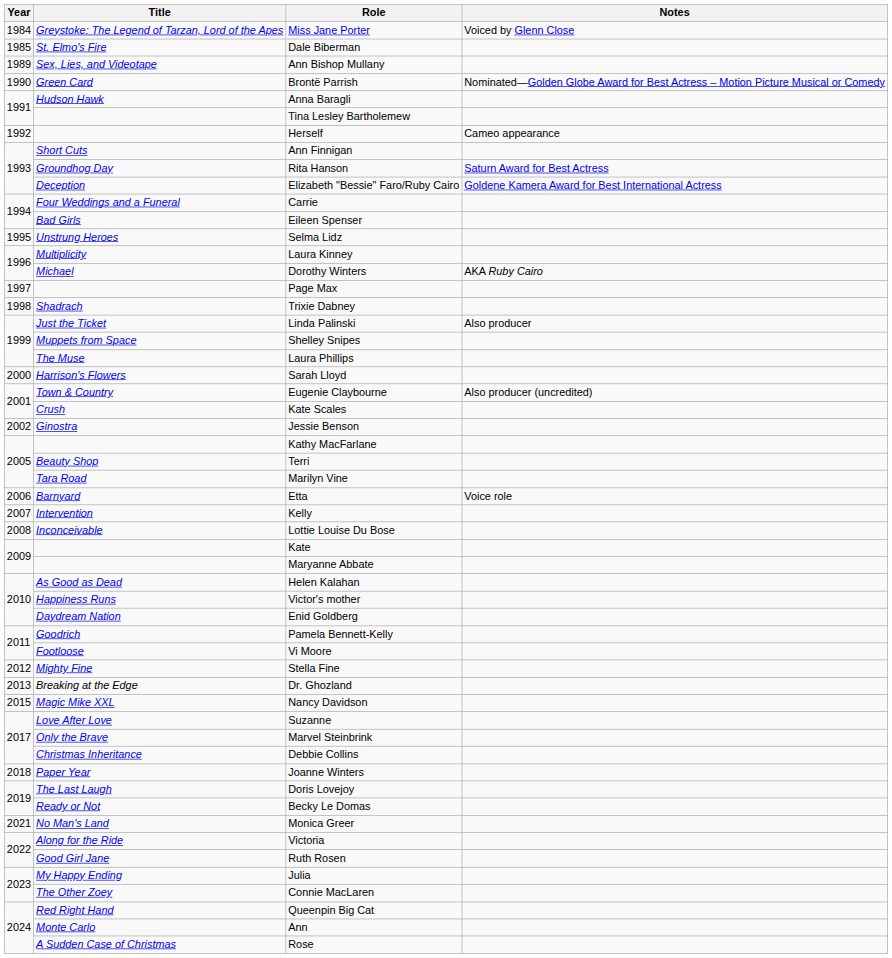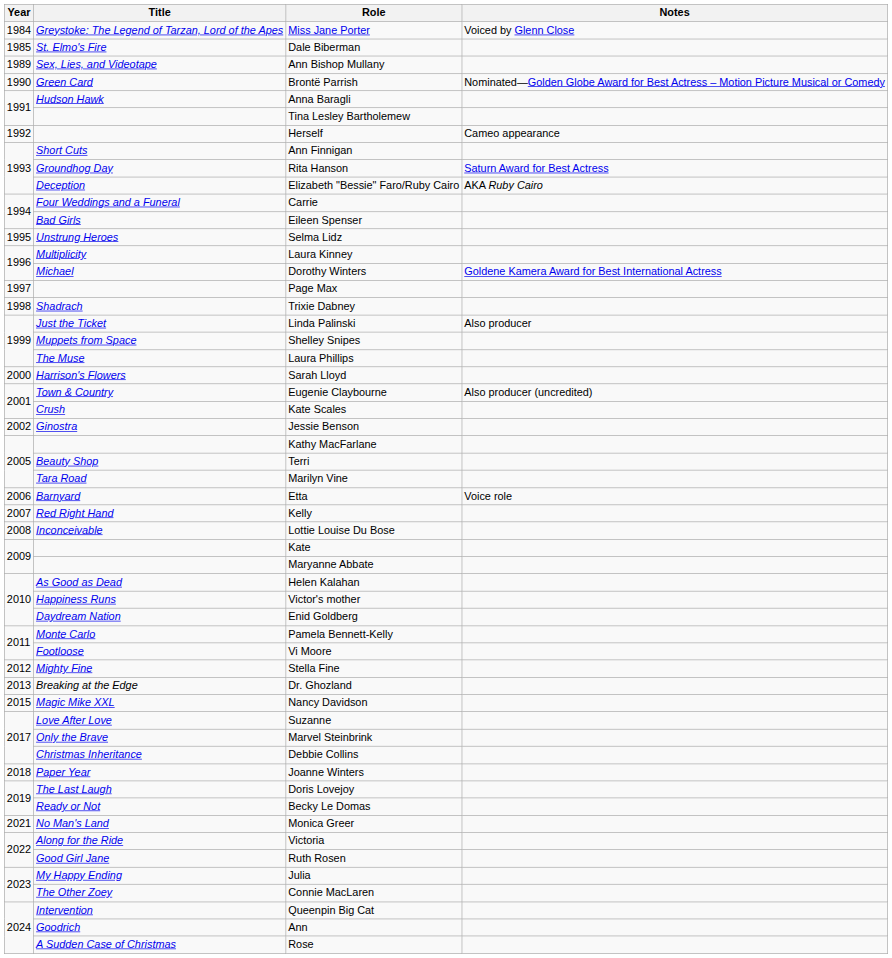(593, 185) Goldene Kamera Award for Best International Actress -> (504, 185) AKA Ruby Cairo
(504, 271) AKA Ruby Cairo -> (593, 271) Goldene Kamera Award for Best International Actress
(64, 513) Intervention -> (75, 513) Red Right Hand
(58, 634) Goodrich -> (66, 634) Monte Carlo
(75, 910) Red Right Hand -> (64, 910) Intervention
(66, 927) Monte Carlo -> (58, 927) Goodrich
